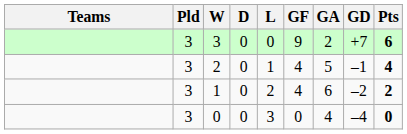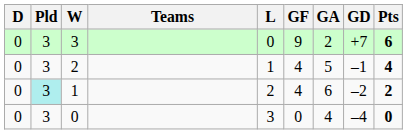columns swapped: (89, 16) <-> (244, 16)
(188, 91) no background -> (46, 91) paleturquoise background
